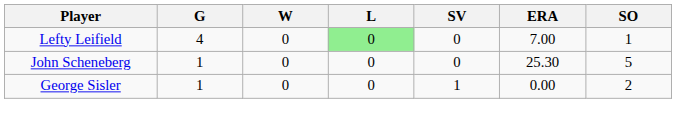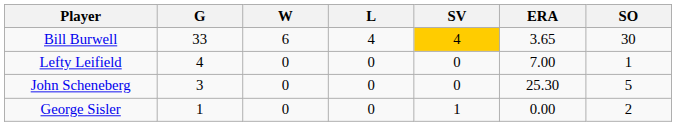+ row: (81, 39)
(371, 39) lightgreen background -> (371, 62) no background
(200, 62) 1 -> (200, 86) 3
